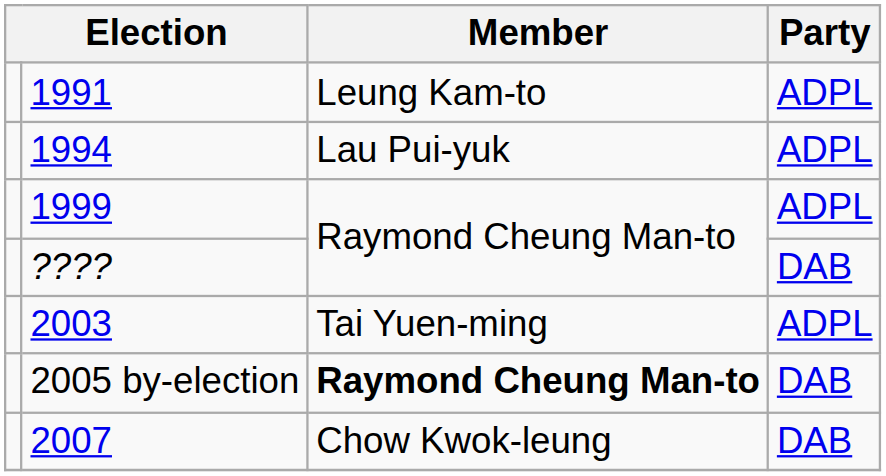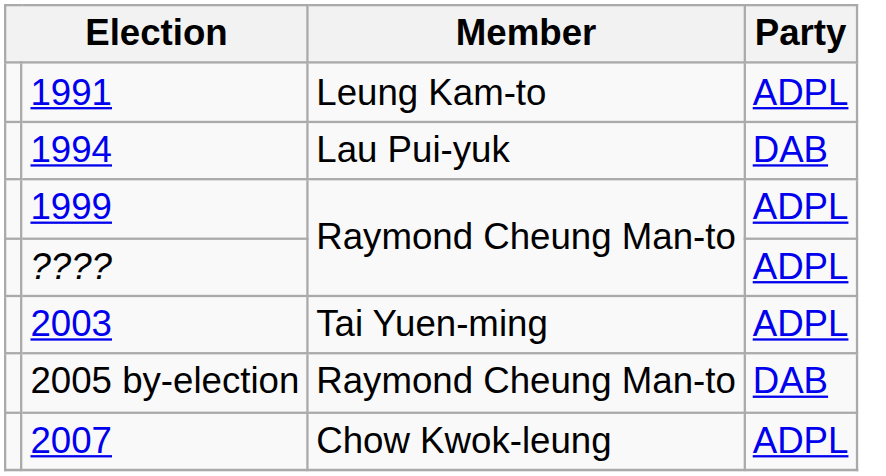(825, 149) ADPL -> (790, 149) DAB
(815, 265) DAB -> (801, 265) ADPL
(538, 382) bold -> (526, 382) normal
(815, 440) DAB -> (801, 440) ADPL
